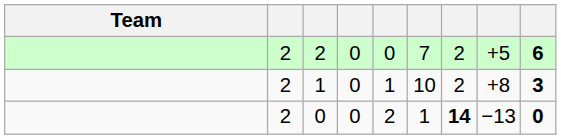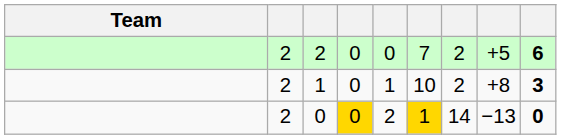(355, 117) no background -> (355, 117) gold background
(424, 117) no background -> (424, 117) gold background
(459, 117) bold -> (459, 117) normal
